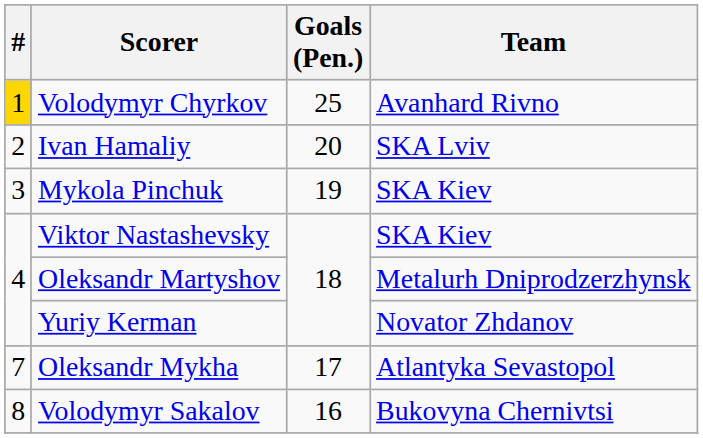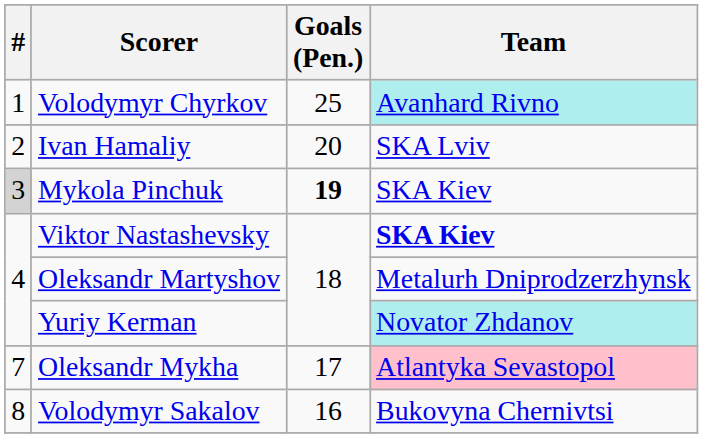(18, 102) gold background -> (18, 102) no background
(467, 102) no background -> (467, 102) paleturquoise background
(18, 190) no background -> (18, 190) lightgrey background
(328, 190) normal -> (328, 190) bold
(434, 234) normal -> (435, 234) bold
(475, 322) no background -> (475, 322) paleturquoise background
(496, 366) no background -> (496, 366) pink background
